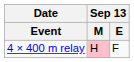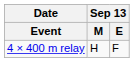(94, 49) pink background -> (94, 49) no background
